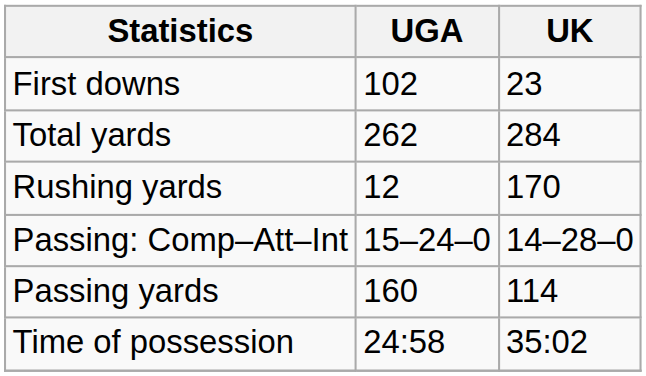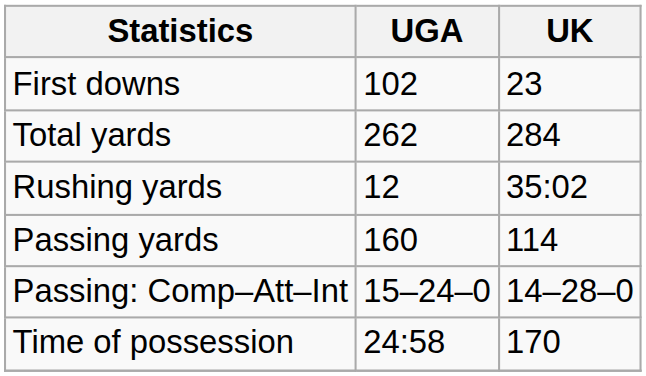(533, 187) 170 -> (547, 187) 35:02
rows swapped: (116, 291) <-> (180, 239)
(547, 343) 35:02 -> (533, 343) 170
